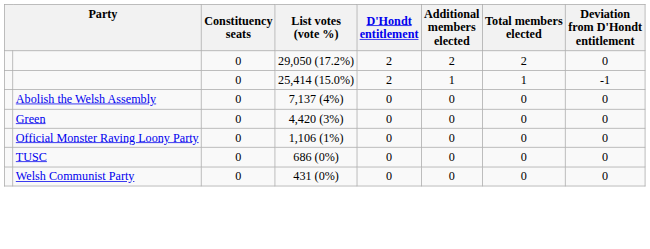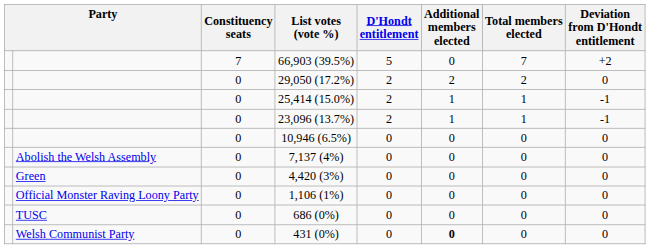+ row: (316, 60)
+ row: (316, 118)
+ row: (316, 137)
(452, 176) normal -> (452, 234) bold
